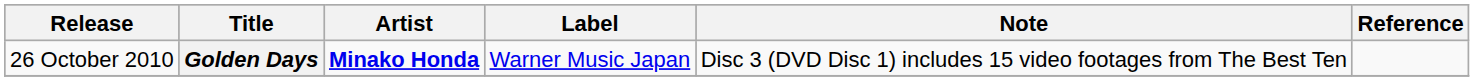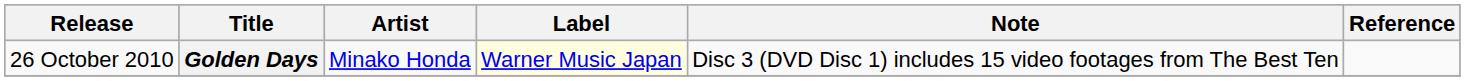(404, 59) bold -> (400, 59) normal
(590, 59) no background -> (581, 59) lightyellow background
